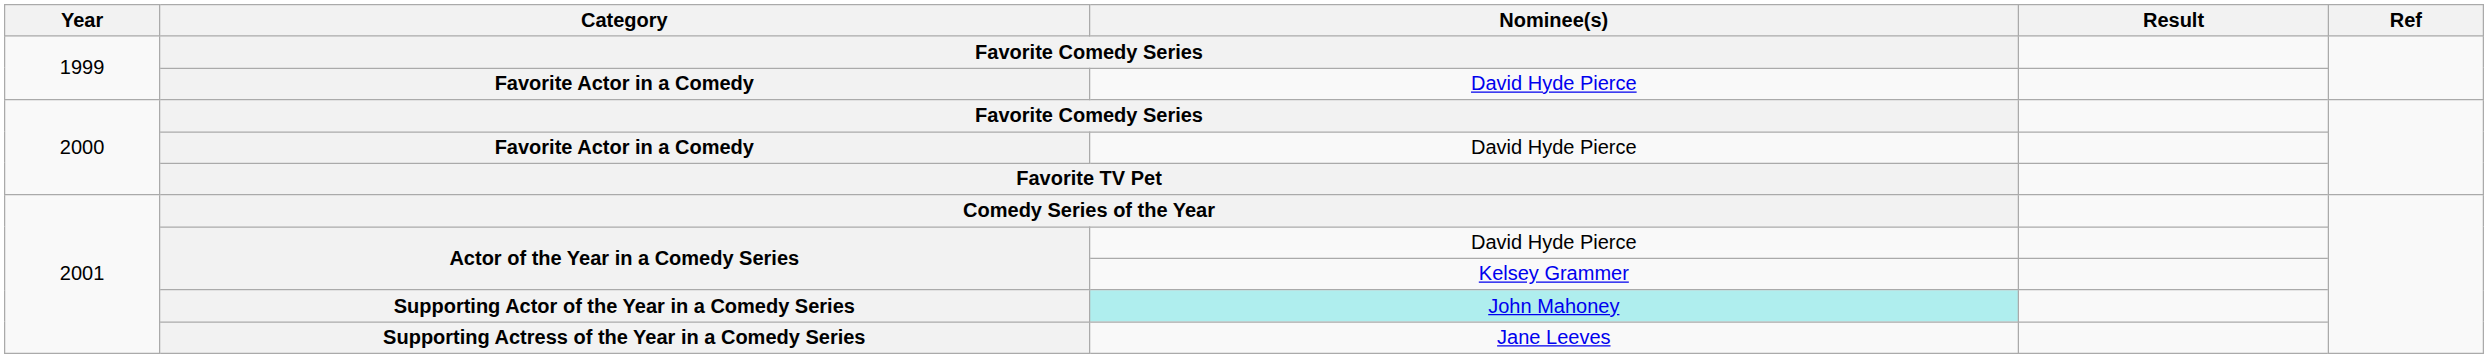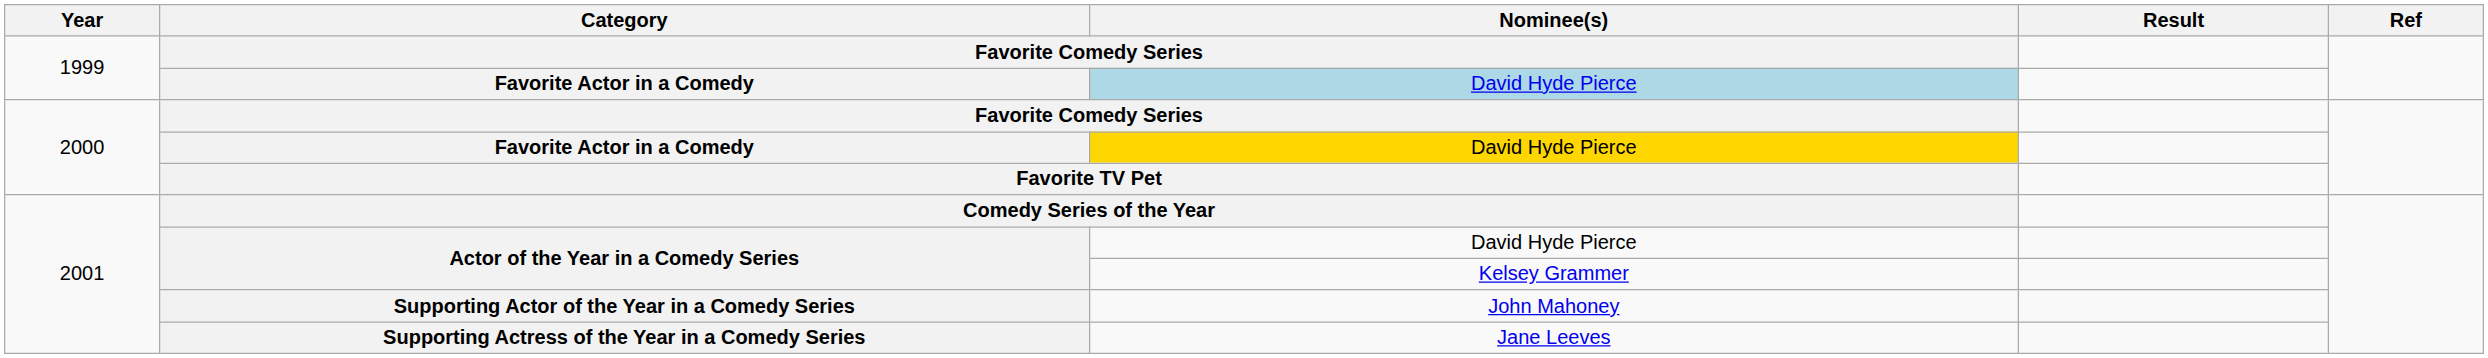(1554, 83) no background -> (1554, 83) lightblue background
(1554, 147) no background -> (1554, 147) gold background
(1554, 305) paleturquoise background -> (1554, 305) no background
